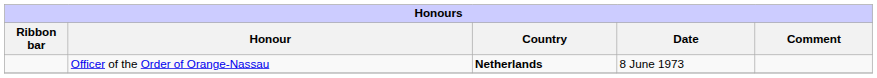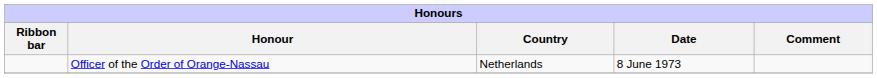(509, 63) bold -> (511, 63) normal
